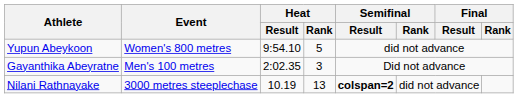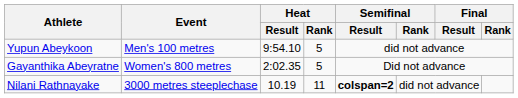(178, 49) Women's 800 metres -> (169, 49) Men's 100 metres
(169, 67) Men's 100 metres -> (178, 67) Women's 800 metres
(319, 67) 3 -> (319, 67) 5
(319, 85) 13 -> (319, 85) 11
